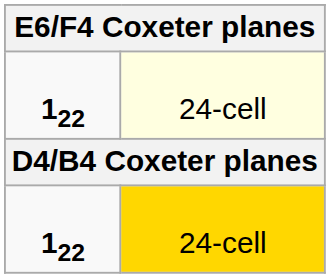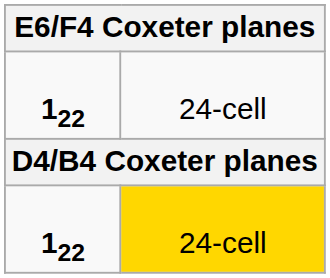(223, 108) lightyellow background -> (223, 108) no background
